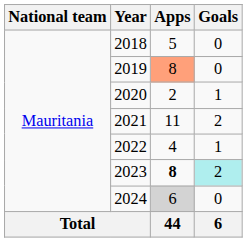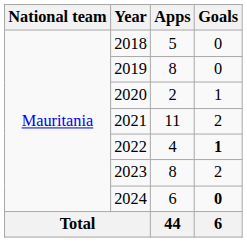(172, 69) lightsalmon background -> (172, 69) no background
(218, 146) normal -> (218, 146) bold
(172, 172) bold -> (172, 172) normal
(218, 172) paleturquoise background -> (218, 172) no background
(172, 198) lightgrey background -> (172, 198) no background
(218, 198) normal -> (218, 198) bold
